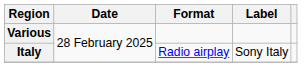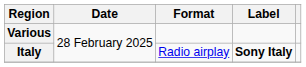(262, 52) normal -> (264, 52) bold
